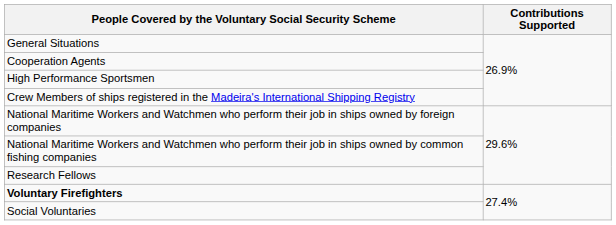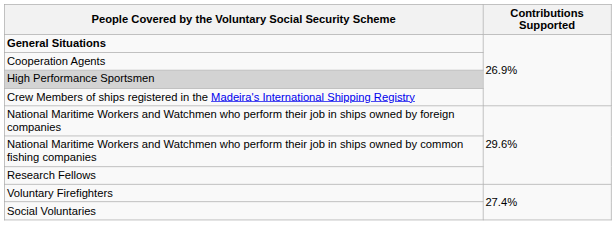(53, 43) normal -> (56, 43) bold
(81, 79) no background -> (81, 79) lightgrey background
(65, 193) bold -> (60, 193) normal
